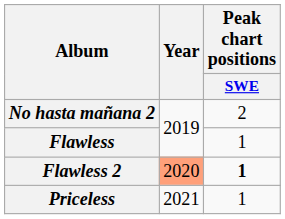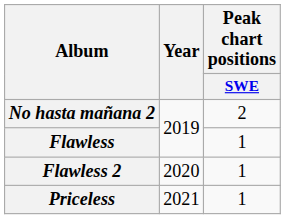(181, 170) lightsalmon background -> (181, 170) no background
(242, 170) bold -> (242, 170) normal
